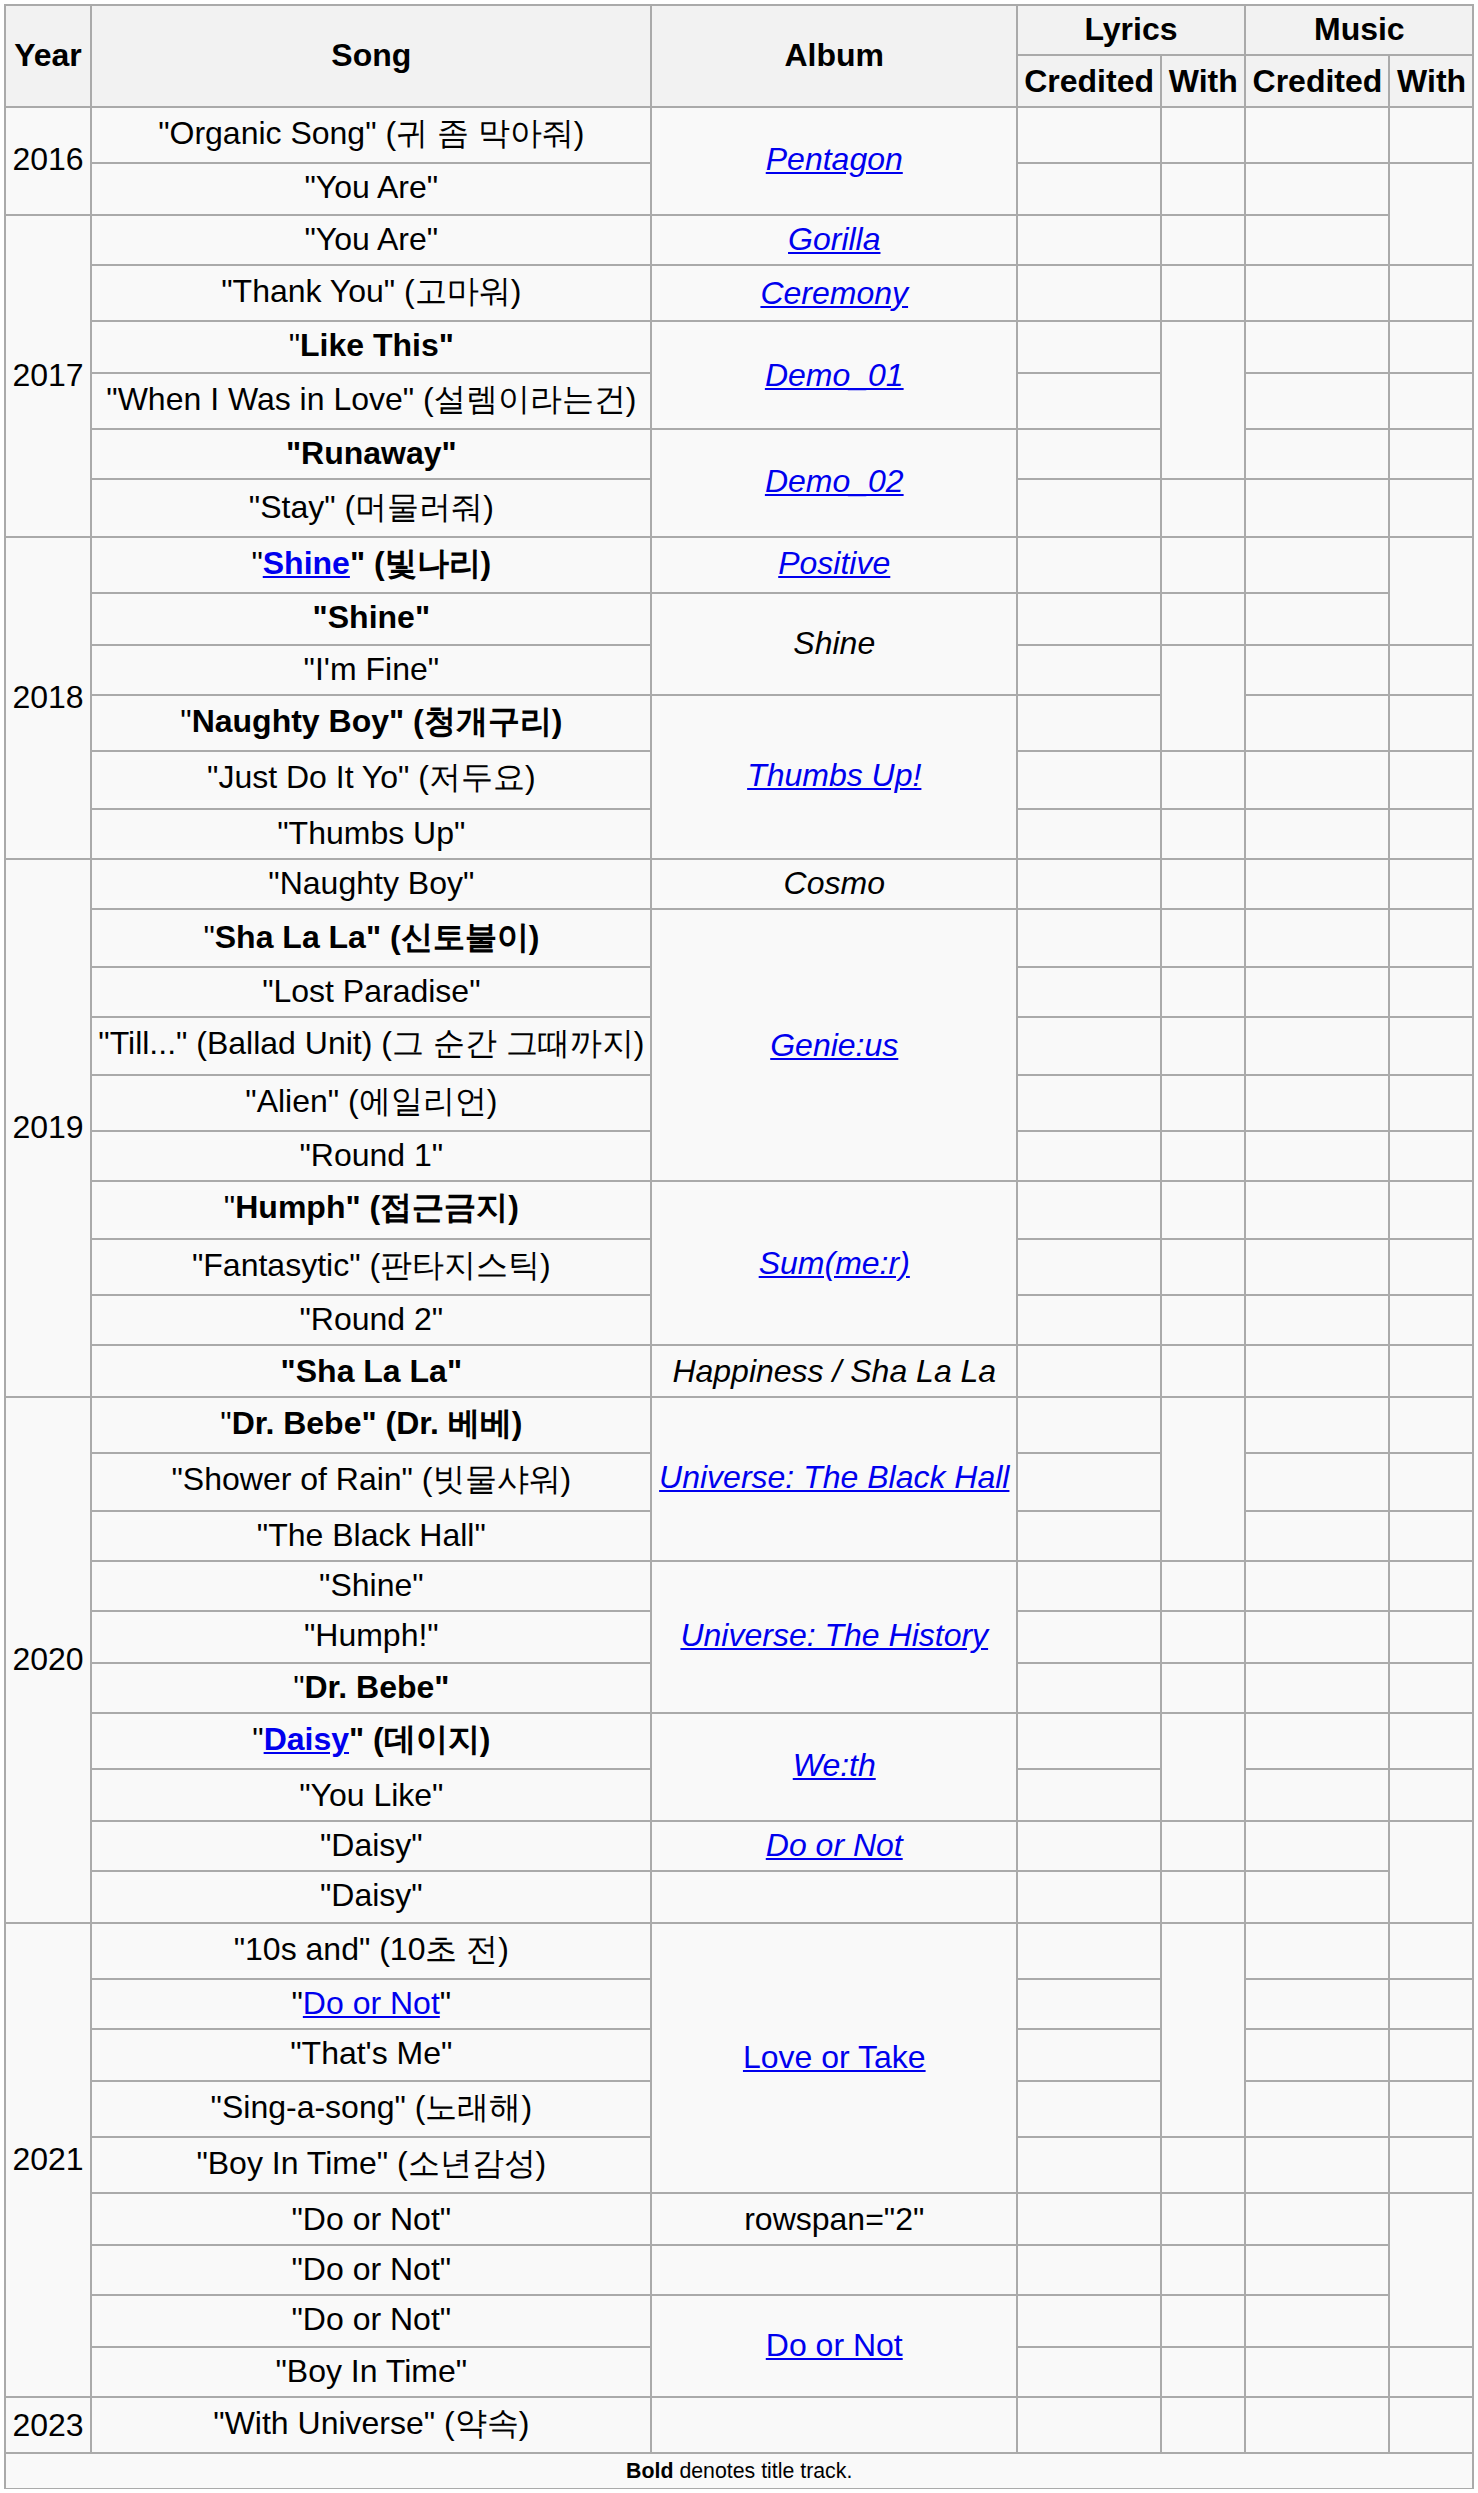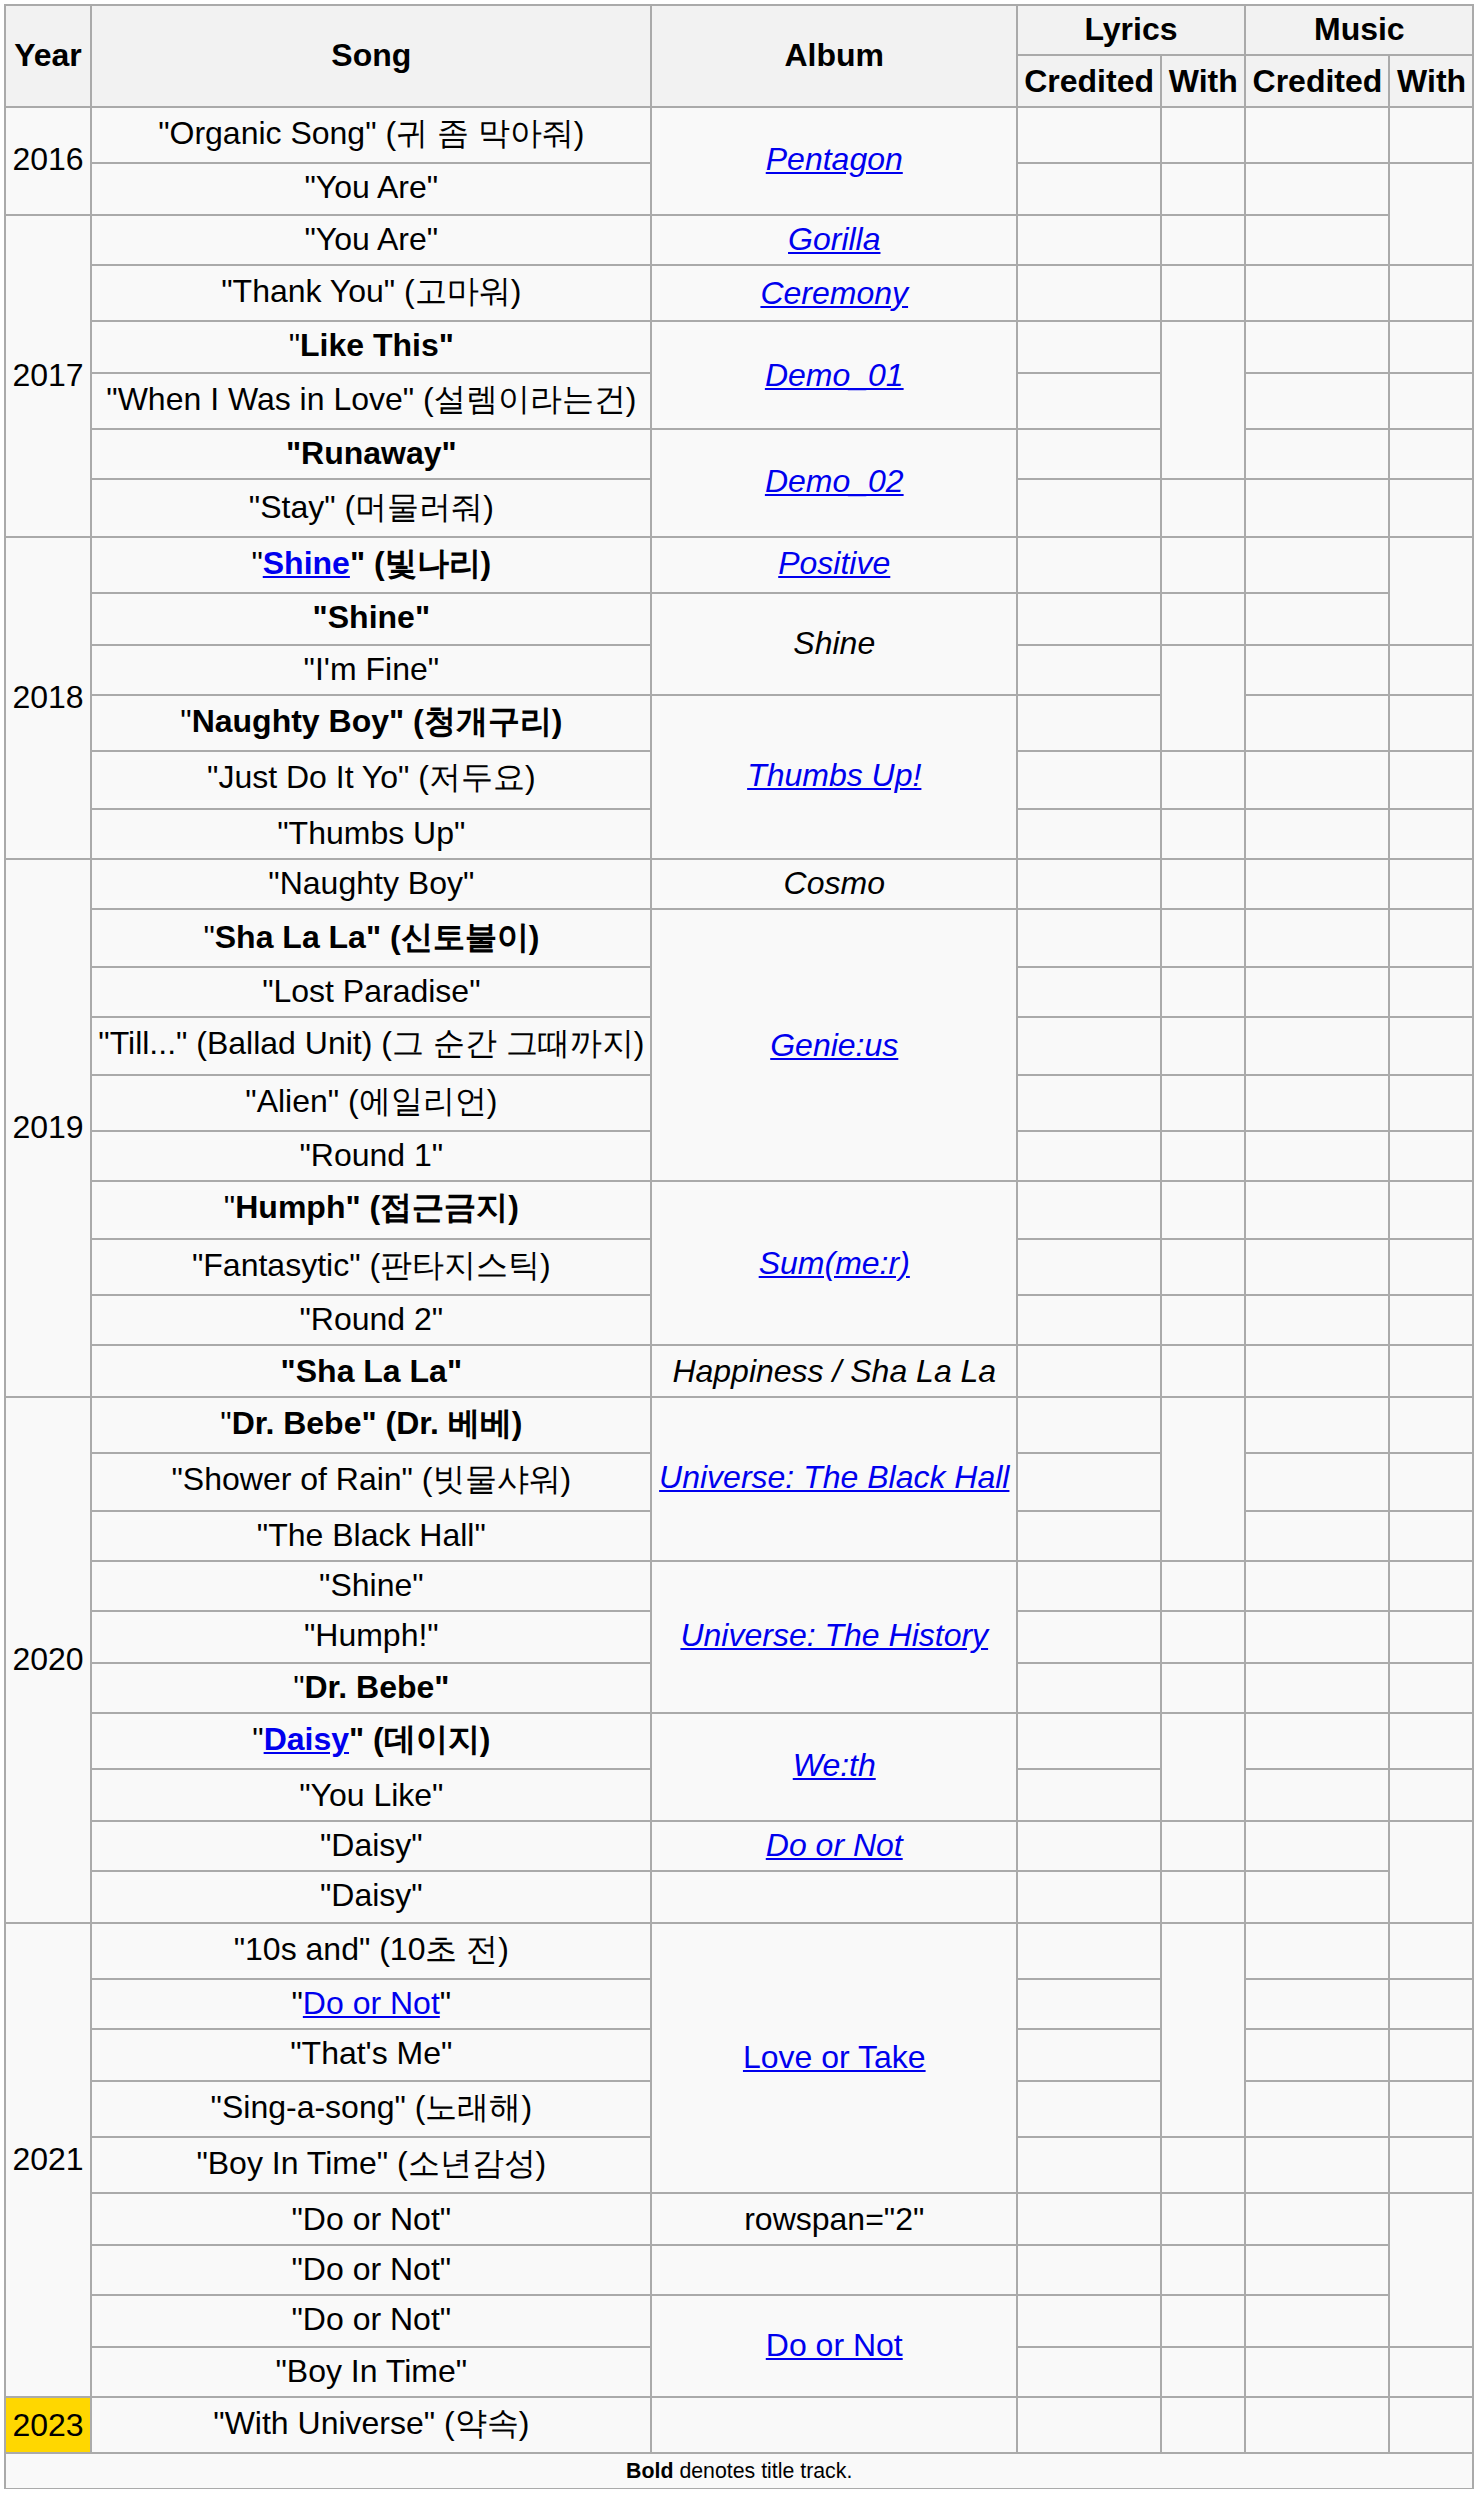(48, 2424) no background -> (48, 2424) gold background
